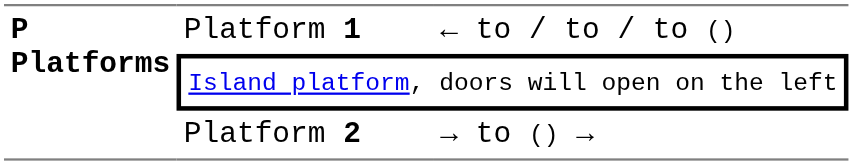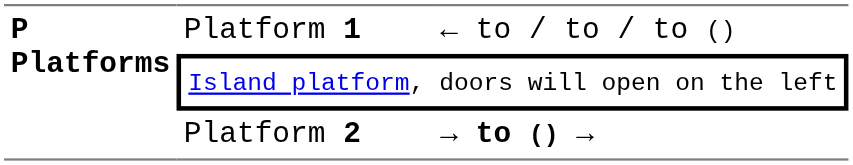(517, 135) normal -> (517, 135) bold
